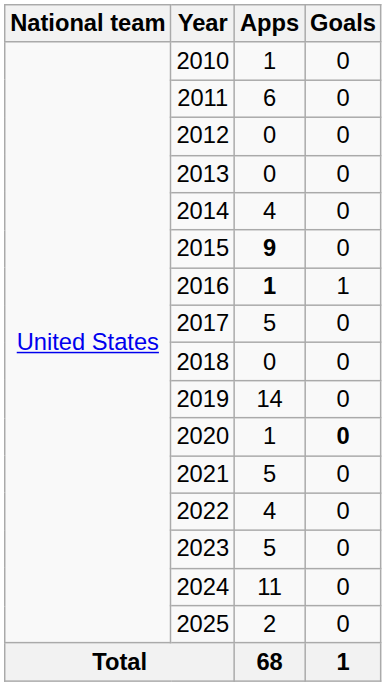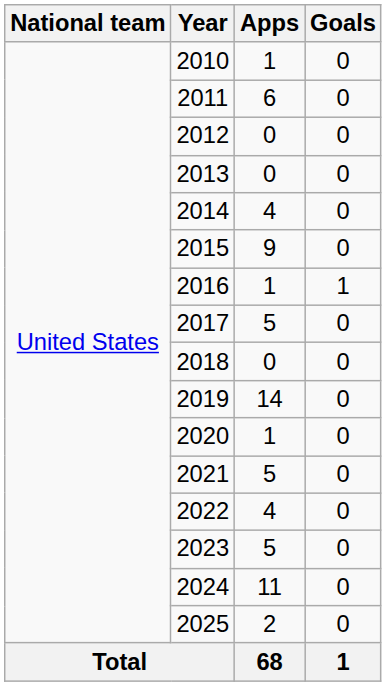(270, 248) bold -> (270, 248) normal
(270, 286) bold -> (270, 286) normal
(343, 436) bold -> (343, 436) normal
